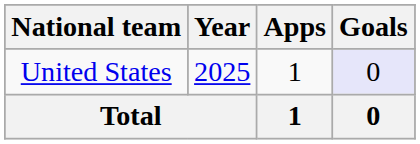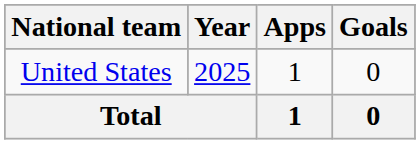(373, 71) lavender background -> (373, 71) no background
